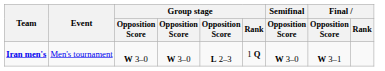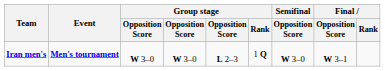(82, 54) normal -> (85, 54) bold
